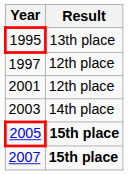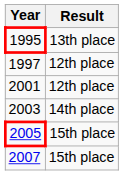(84, 134) bold -> (82, 134) normal
(83, 157) bold -> (81, 157) normal
